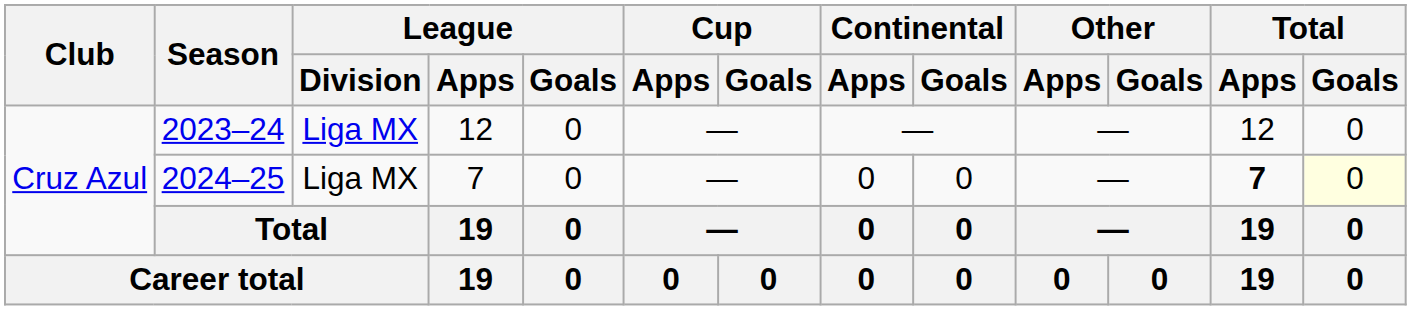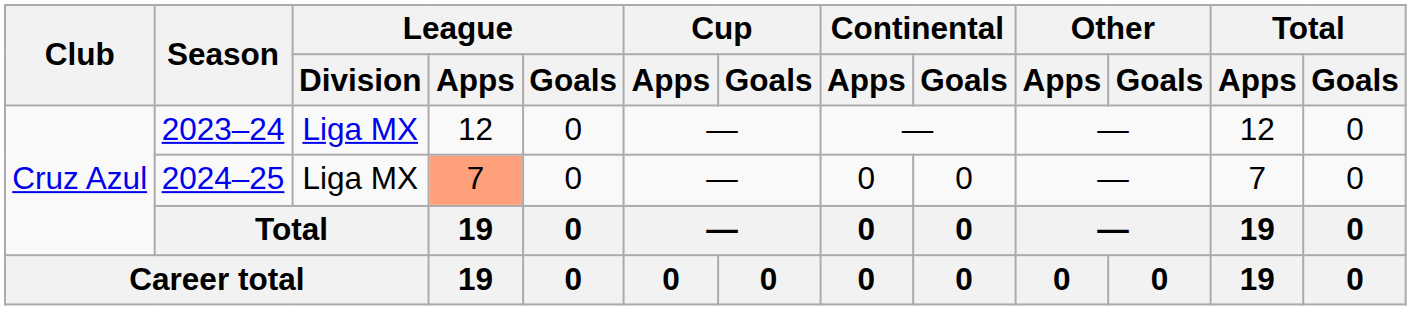(475, 179) no background -> (475, 179) lightsalmon background
(1257, 179) bold -> (1257, 179) normal
(1355, 179) lightyellow background -> (1355, 179) no background
